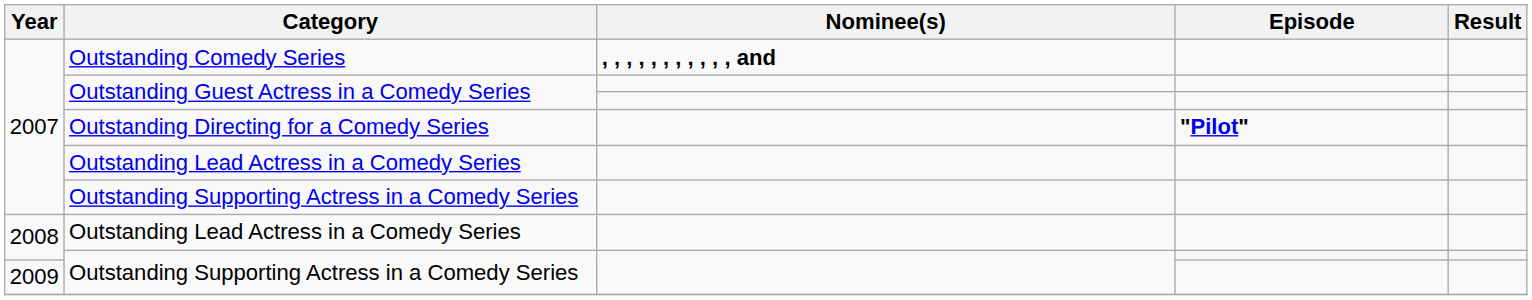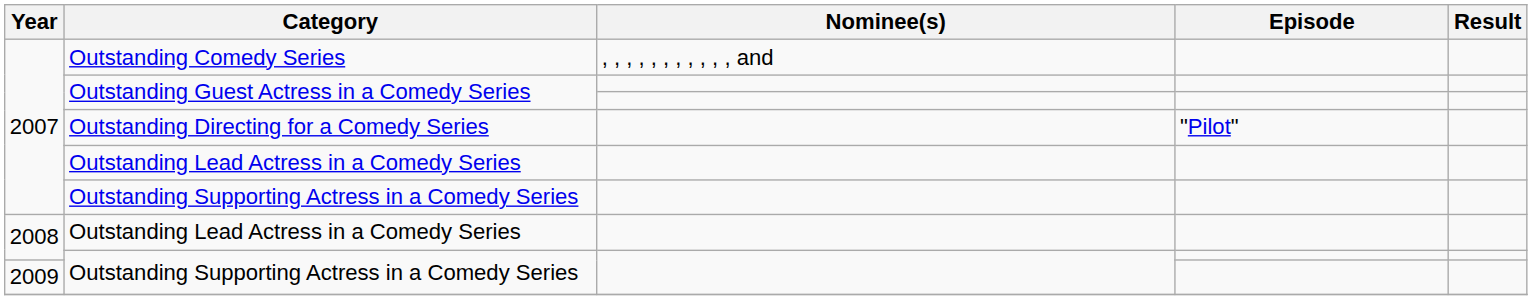(689, 57) bold -> (688, 57) normal
(1214, 127) bold -> (1209, 127) normal
